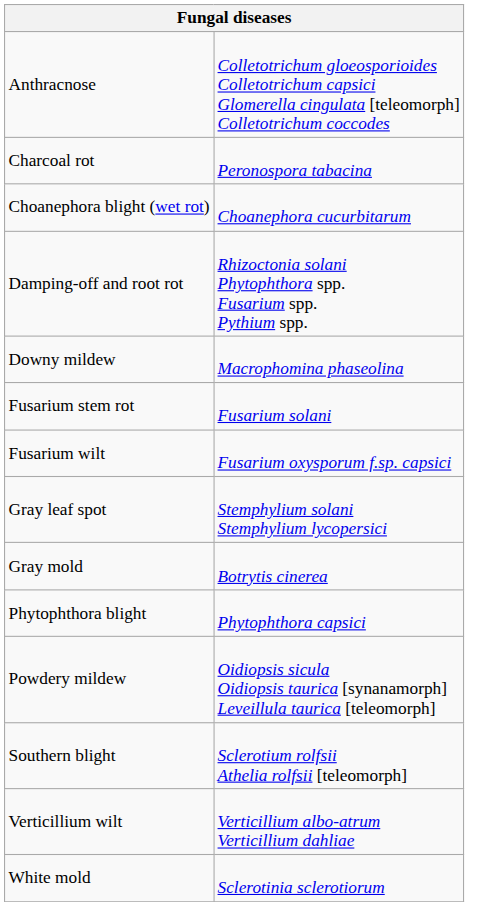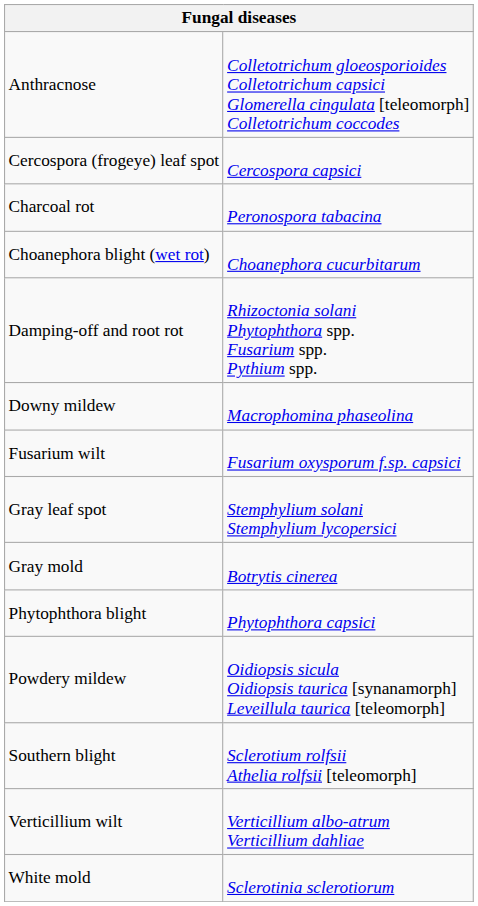+ row: (114, 160)
- row: (71, 406)
